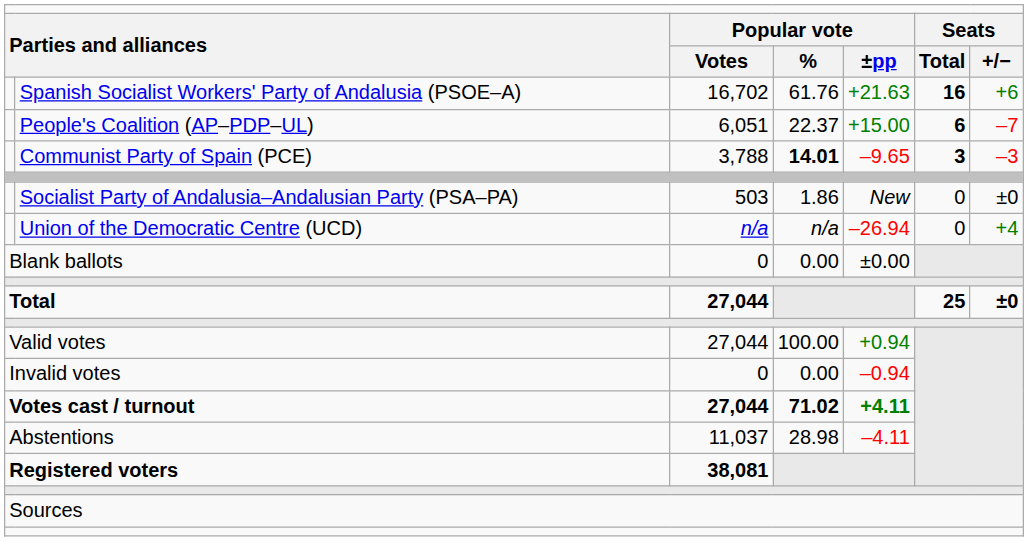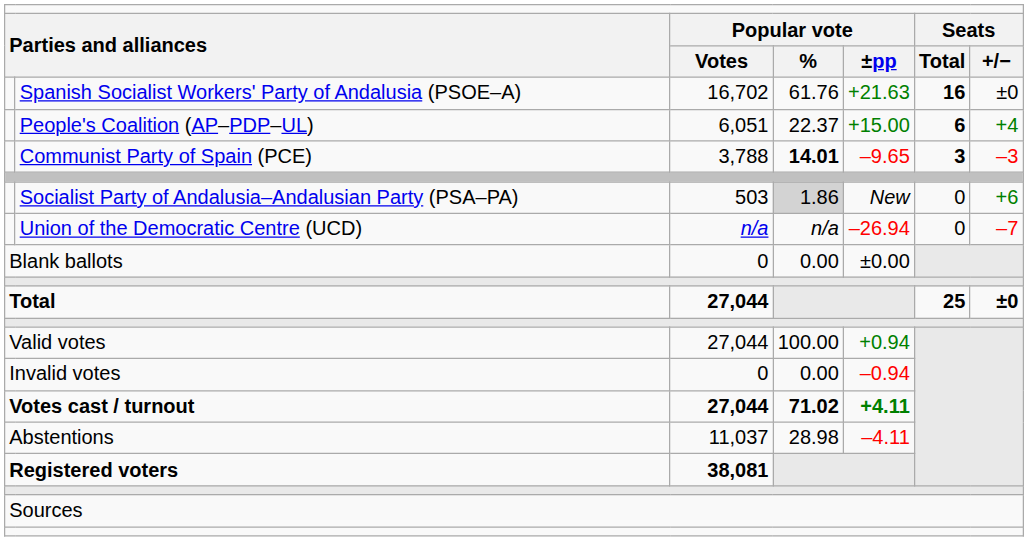(1007, 93) +6 -> (1007, 93) ±0
(1007, 124) –7 -> (1007, 124) +4
(819, 197) no background -> (819, 197) lightgrey background
(1007, 197) ±0 -> (1007, 197) +6
(1007, 229) +4 -> (1007, 229) –7
